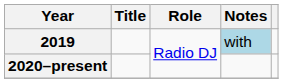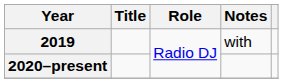(238, 41) lightblue background -> (238, 41) no background
